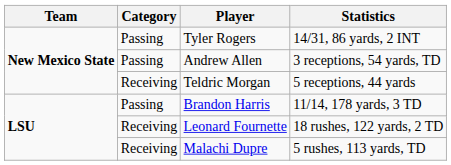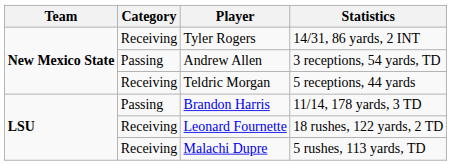(142, 38) Passing -> (149, 38) Receiving
